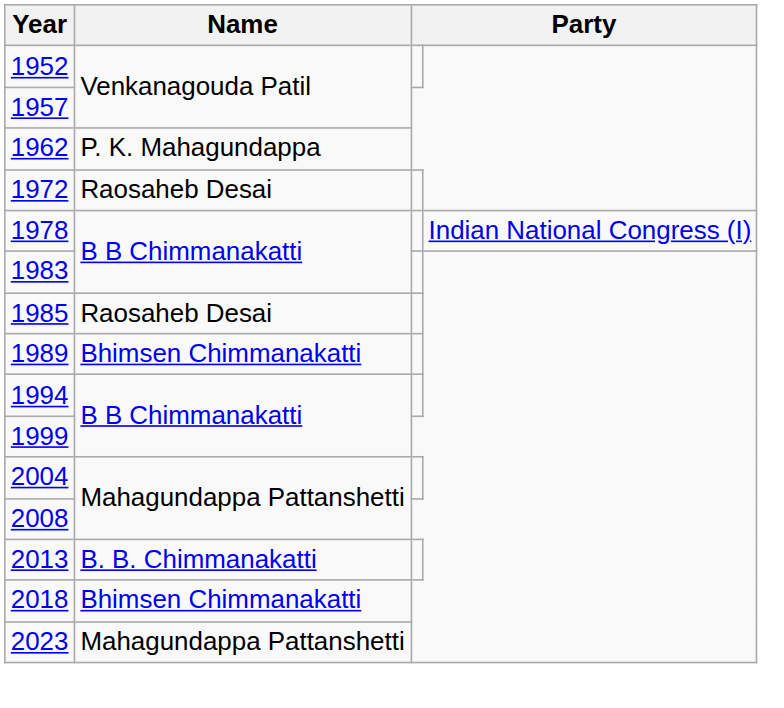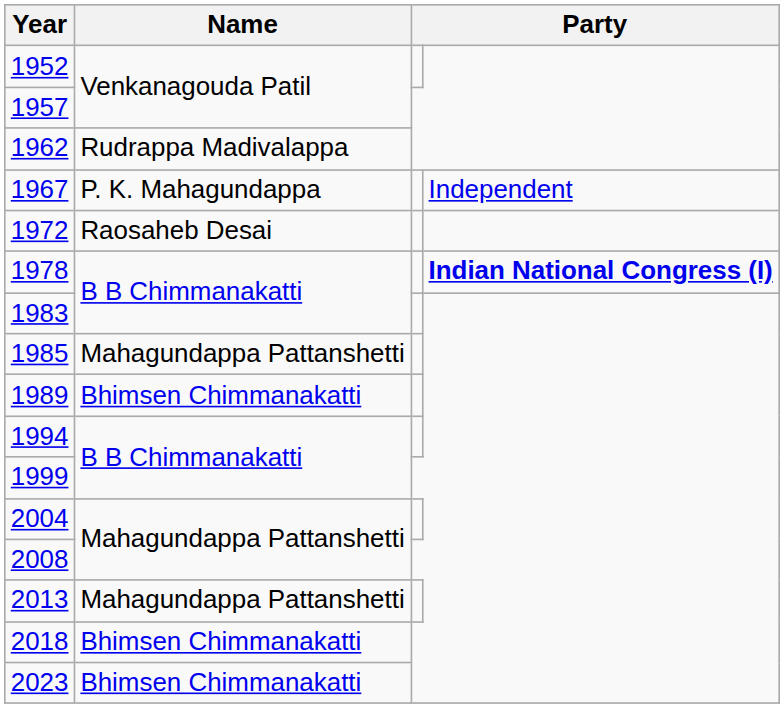(201, 148) P. K. Mahagundappa -> (214, 148) Rudrappa Madivalappa
+ row: (40, 189)
(590, 230) normal -> (601, 271) bold
(176, 312) Raosaheb Desai -> (243, 353) Mahagundappa Pattanshetti
(199, 559) B. B. Chimmanakatti -> (243, 600) Mahagundappa Pattanshetti
(243, 641) Mahagundappa Pattanshetti -> (221, 682) Bhimsen Chimmanakatti
